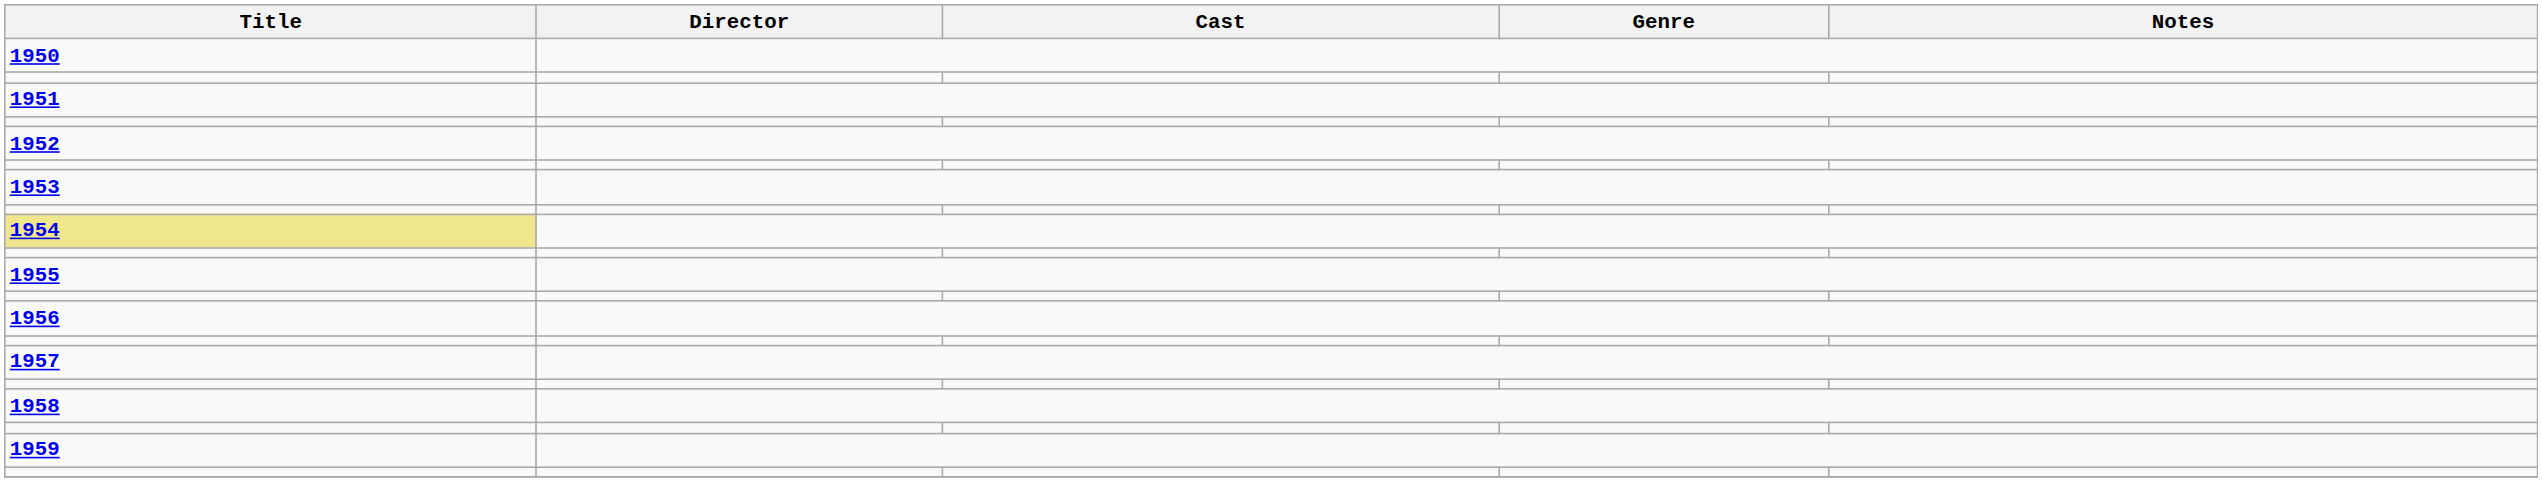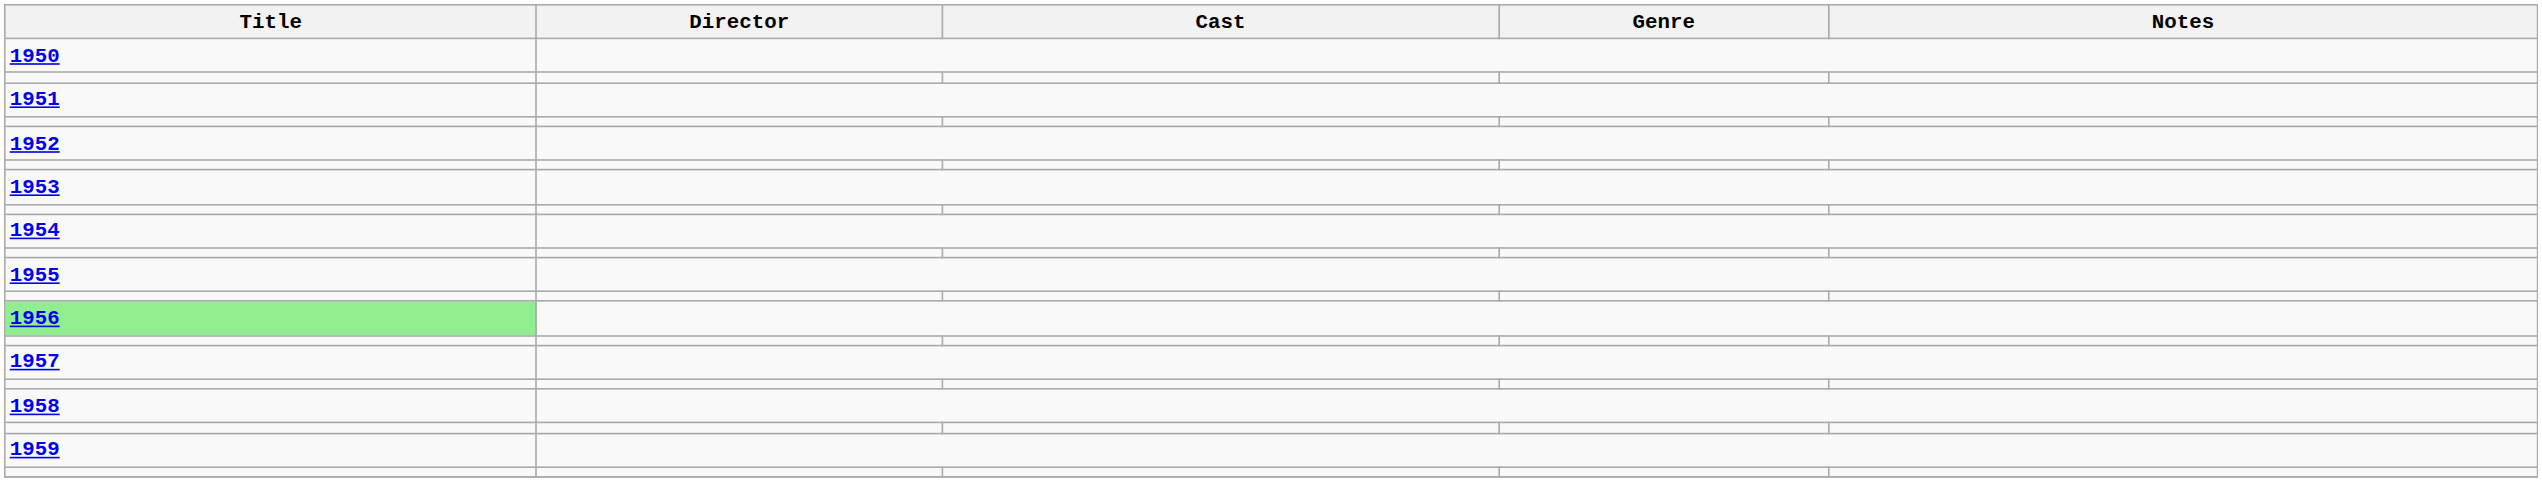(35, 231) khaki background -> (35, 231) no background
(35, 318) no background -> (35, 318) lightgreen background
